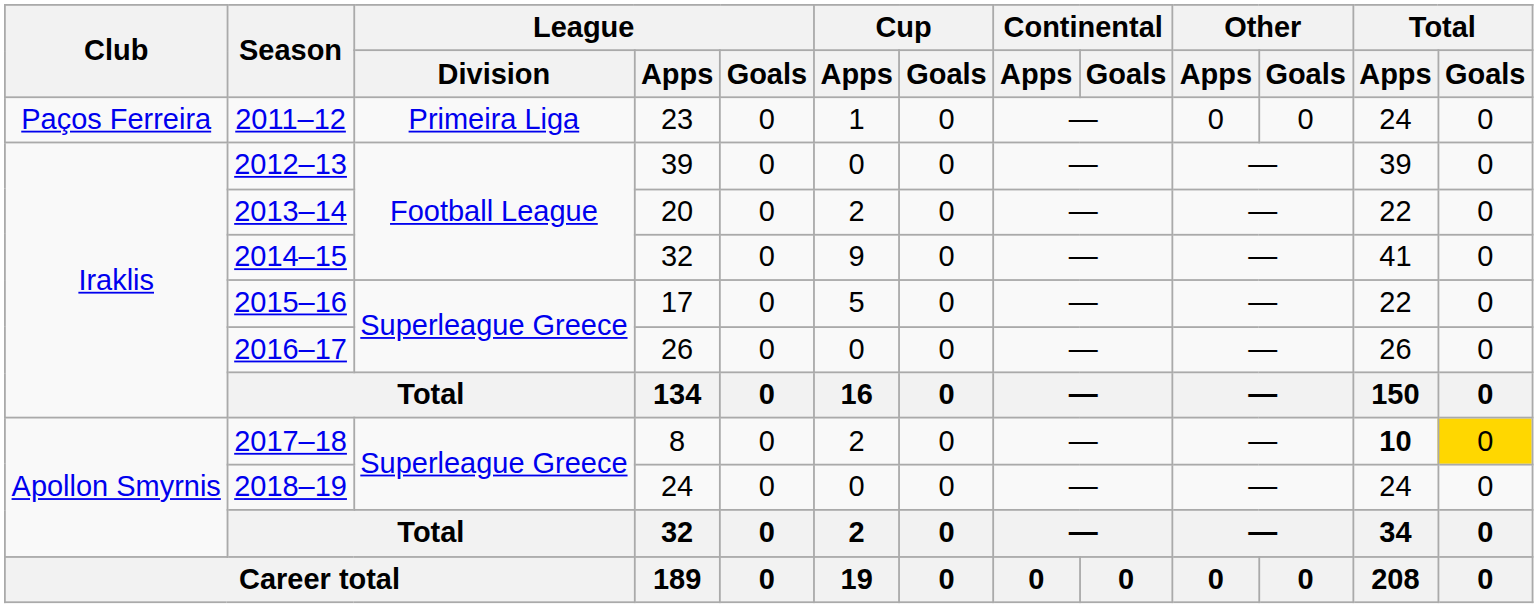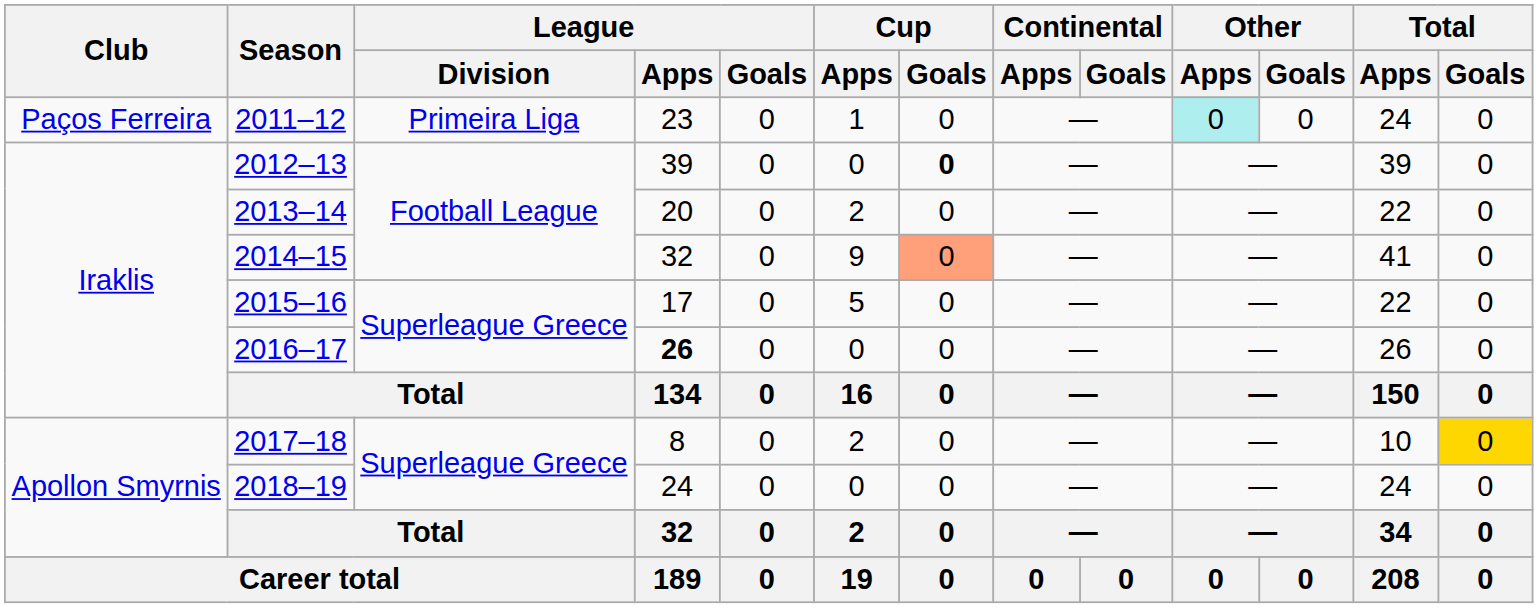(1216, 119) no background -> (1216, 119) paleturquoise background
(946, 165) normal -> (946, 165) bold
(946, 257) no background -> (946, 257) lightsalmon background
(677, 348) normal -> (677, 348) bold
(1395, 440) bold -> (1395, 440) normal
